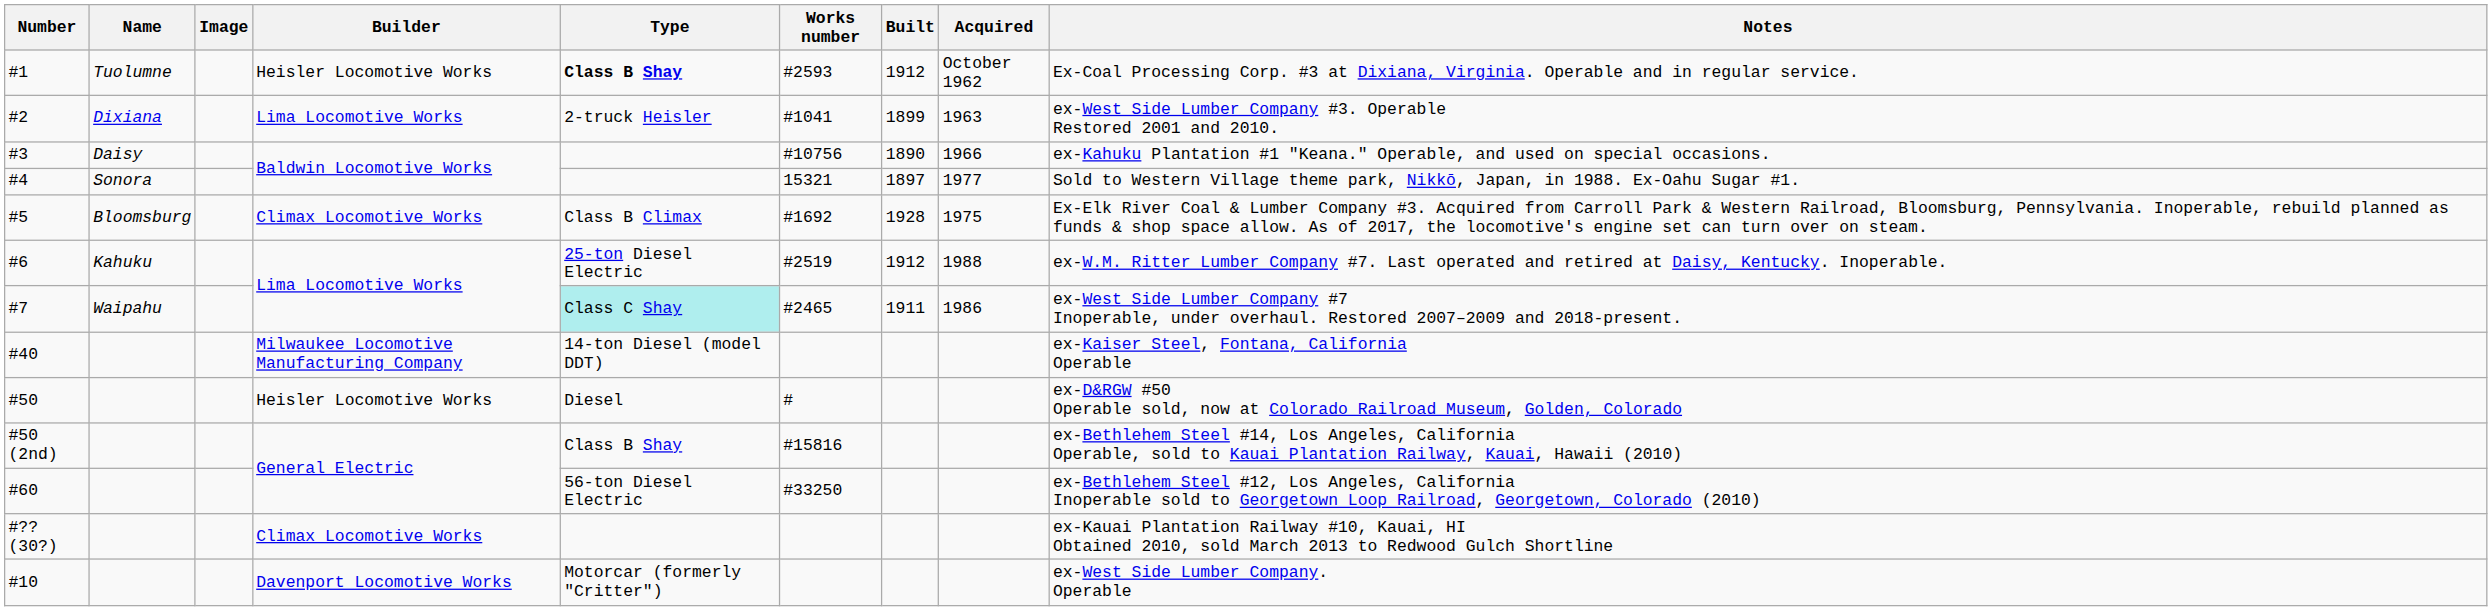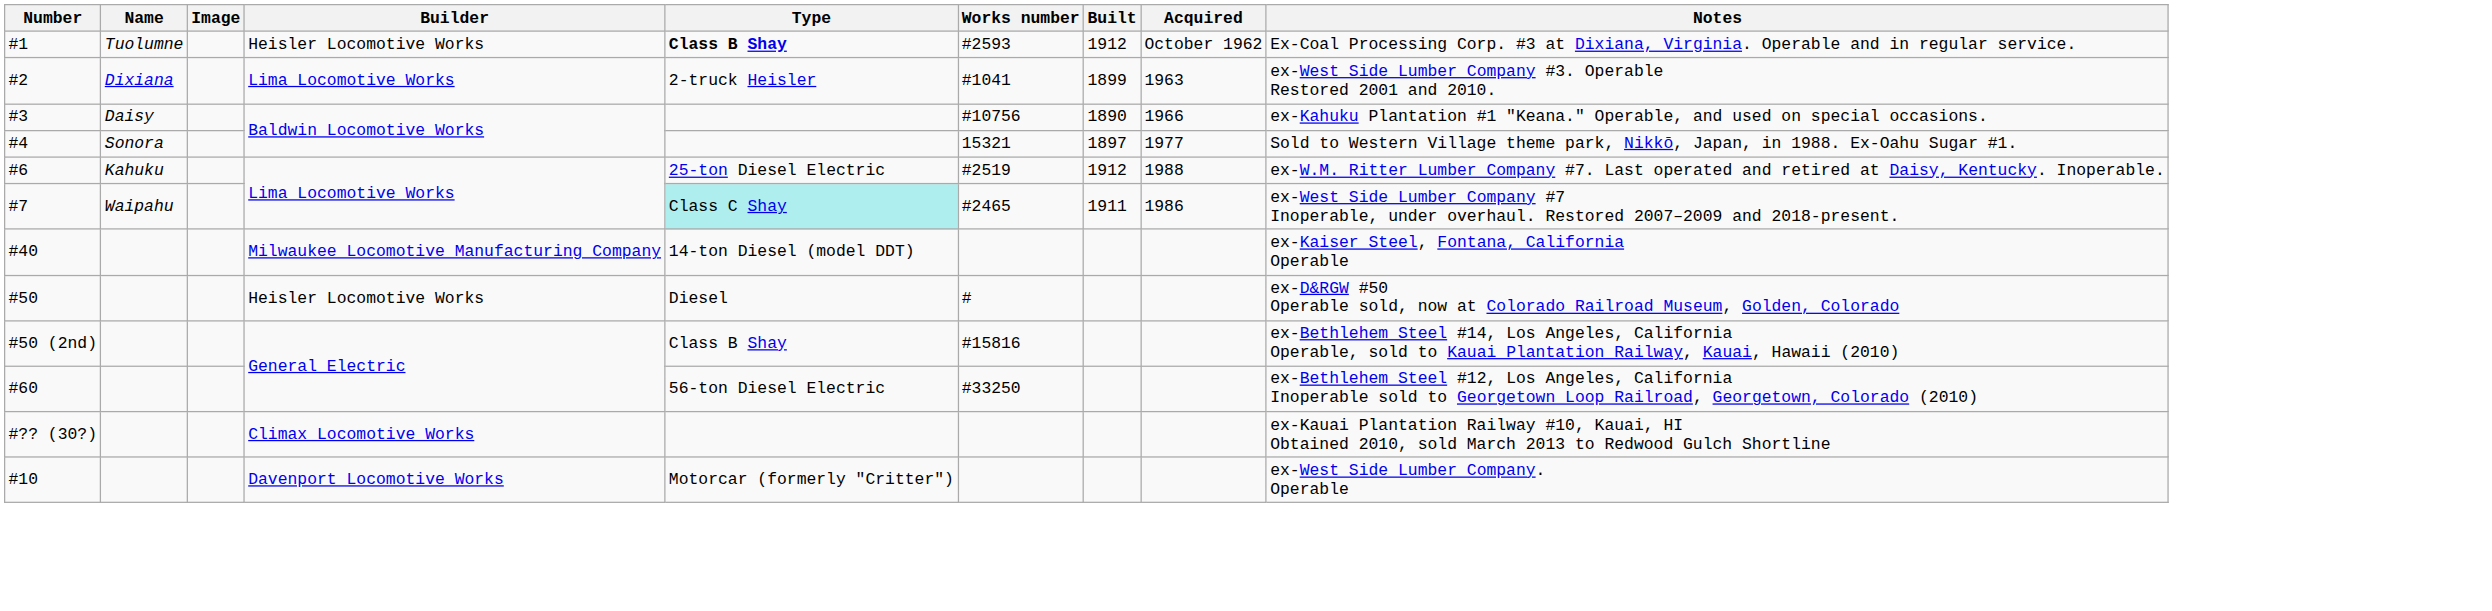- row: (18, 218)
